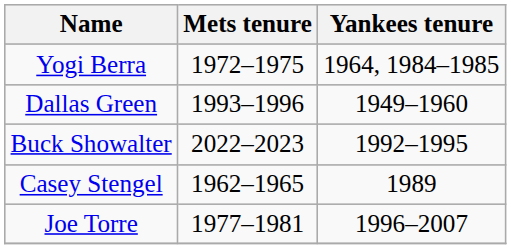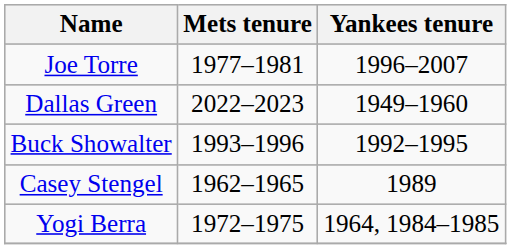rows swapped: (91, 64) <-> (91, 223)
(248, 104) 1993–1996 -> (248, 104) 2022–2023
(248, 143) 2022–2023 -> (248, 143) 1993–1996
